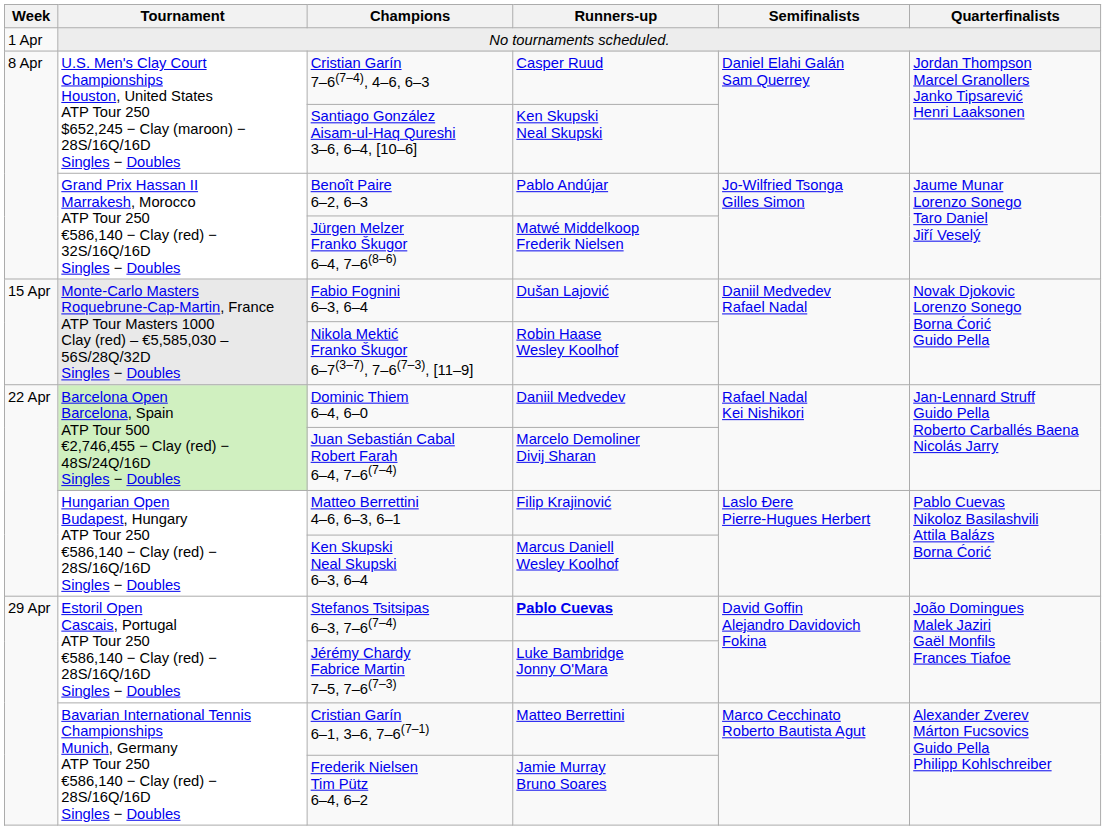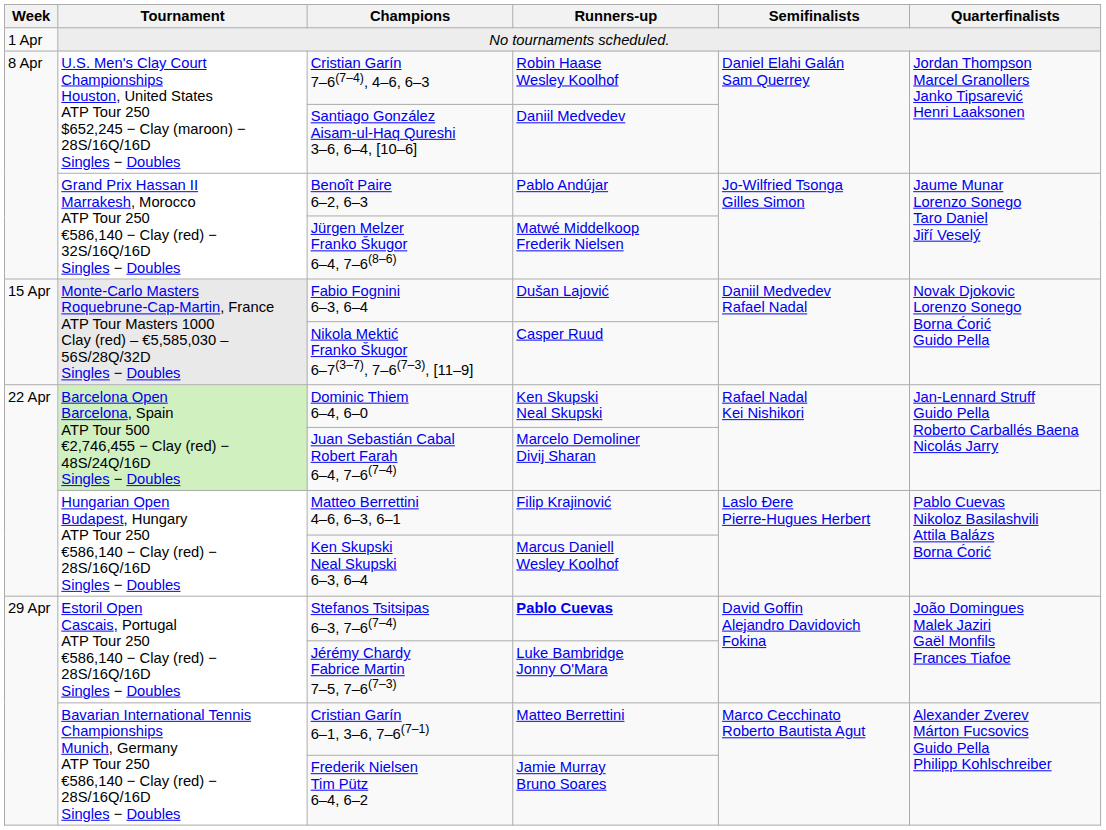(560, 63) Casper Ruud -> (567, 71) Robin Haase Wesley Koolhof
(559, 124) Ken Skupski Neal Skupski -> (571, 116) Daniil Medvedev
(567, 342) Robin Haase Wesley Koolhof -> (560, 334) Casper Ruud
(571, 397) Daniil Medvedev -> (559, 405) Ken Skupski Neal Skupski
